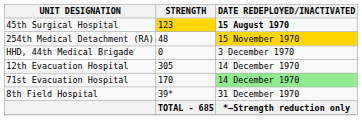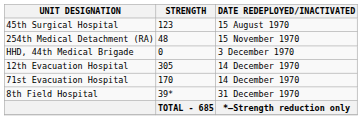(166, 25) gold background -> (166, 25) no background
(253, 25) bold -> (253, 25) normal
(259, 39) gold background -> (259, 39) no background
(259, 80) lightgreen background -> (259, 80) no background
